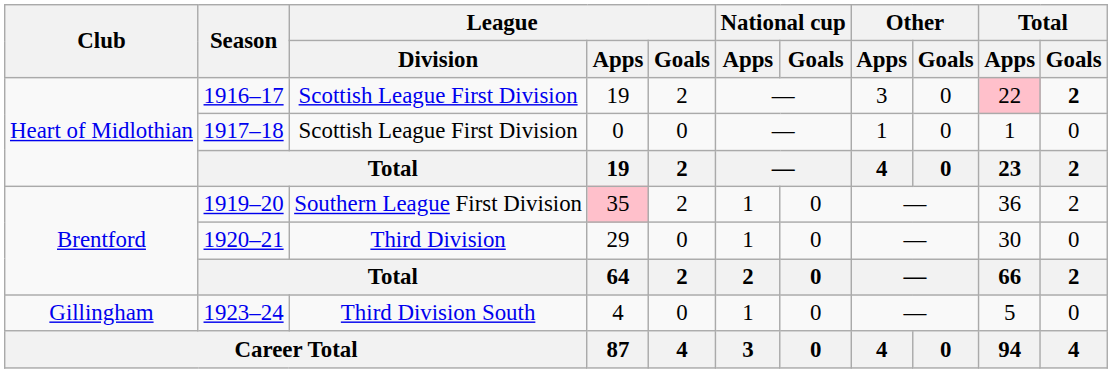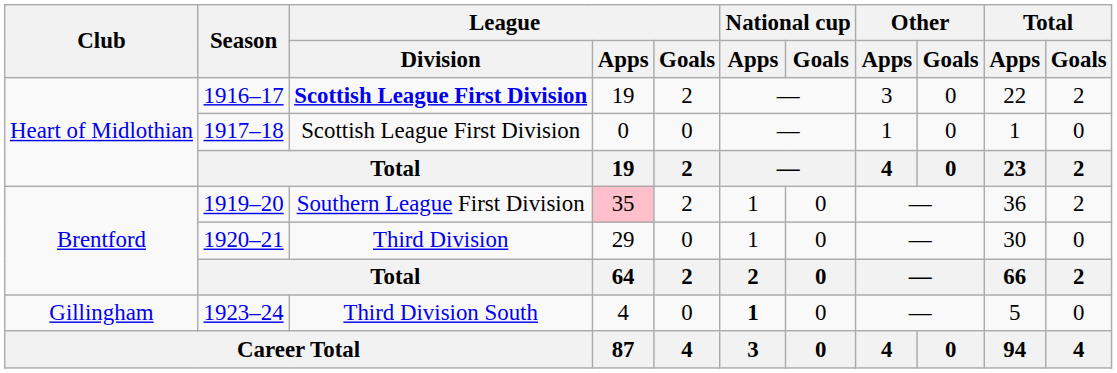(438, 95) normal -> (441, 95) bold
(1010, 95) pink background -> (1015, 95) no background
(1074, 95) bold -> (1079, 95) normal
(748, 312) normal -> (753, 312) bold
